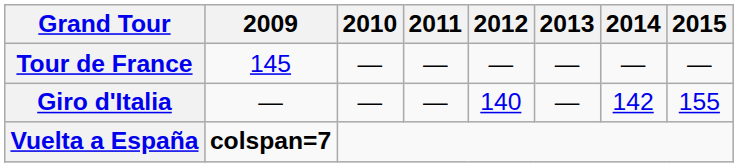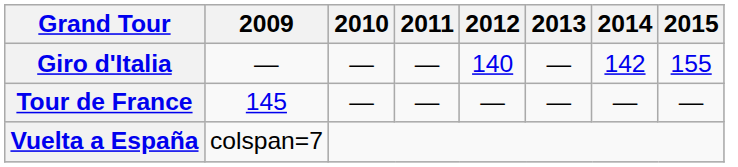rows swapped: (104, 102) <-> (104, 63)
(270, 141) bold -> (266, 141) normal
